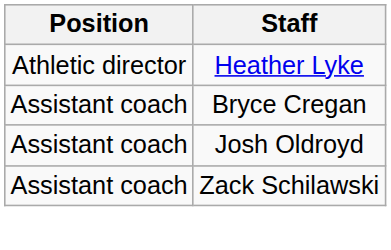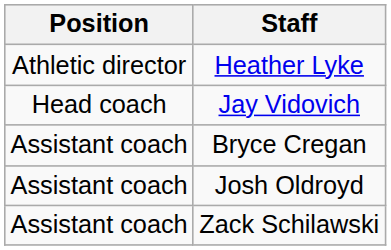+ row: (289, 104)
